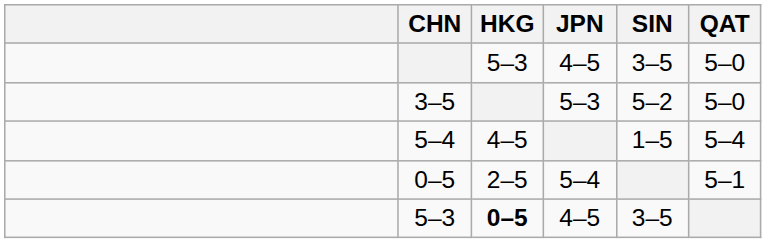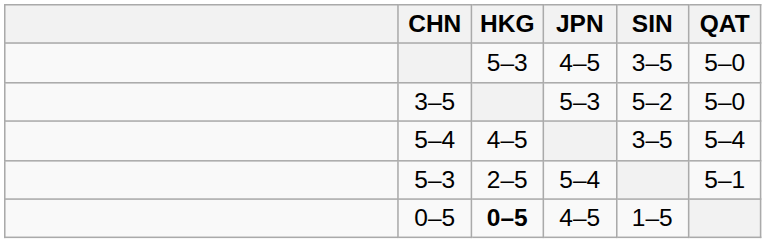(652, 140) 1–5 -> (652, 140) 3–5
(435, 179) 0–5 -> (435, 179) 5–3
(435, 218) 5–3 -> (435, 218) 0–5
(652, 218) 3–5 -> (652, 218) 1–5
